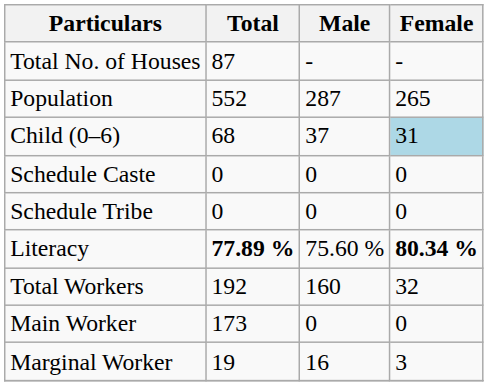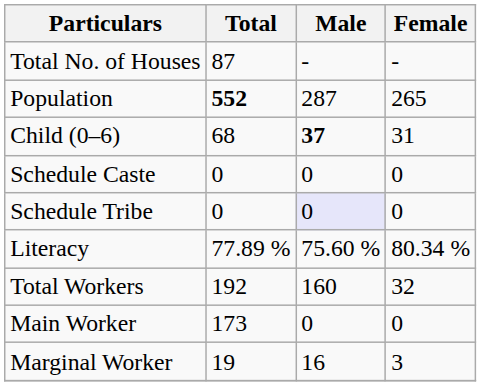(229, 98) normal -> (229, 98) bold
(317, 135) normal -> (313, 135) bold
(407, 135) lightblue background -> (403, 135) no background
(311, 211) no background -> (307, 211) lavender background
(253, 248) bold -> (251, 248) normal
(437, 248) bold -> (431, 248) normal
